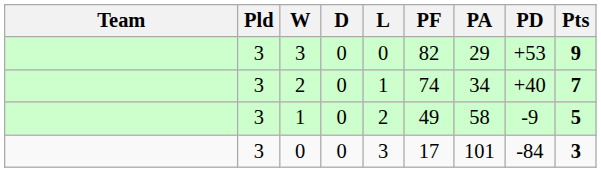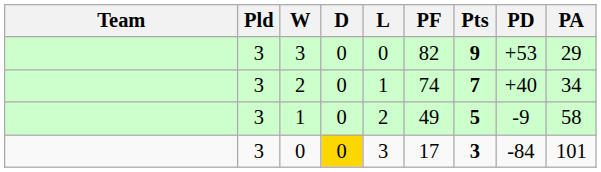columns swapped: (479, 20) <-> (576, 20)
(342, 150) no background -> (342, 150) gold background
